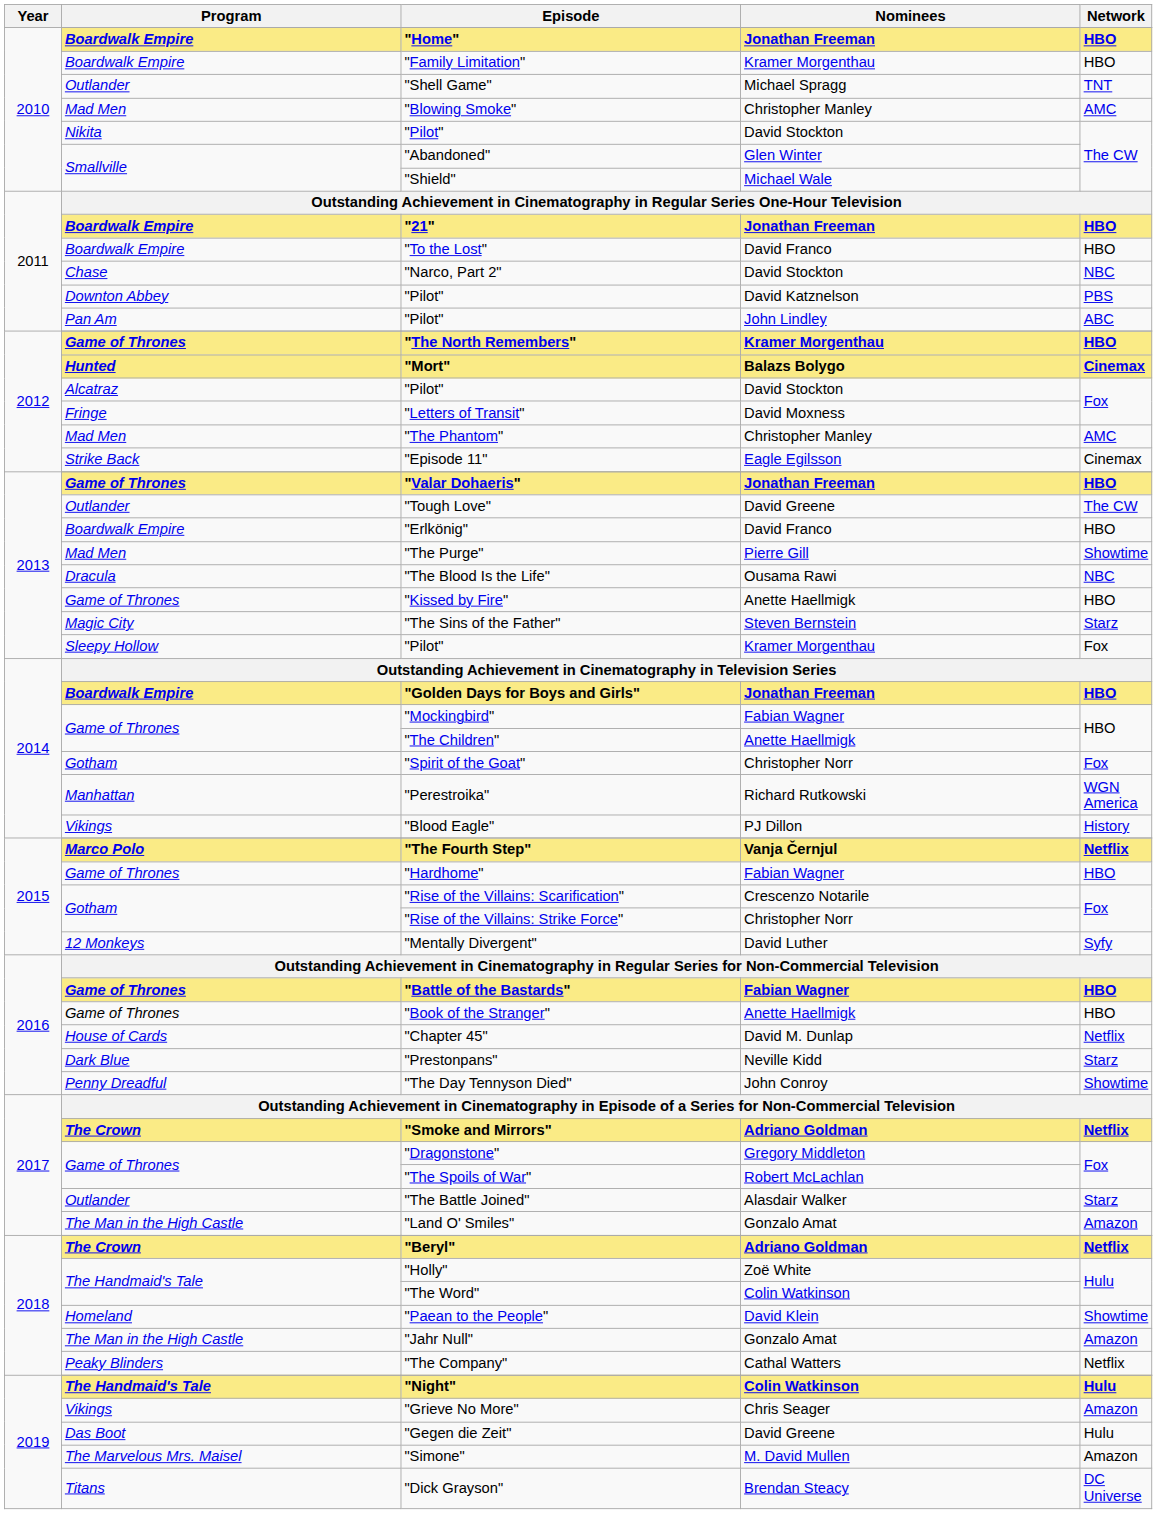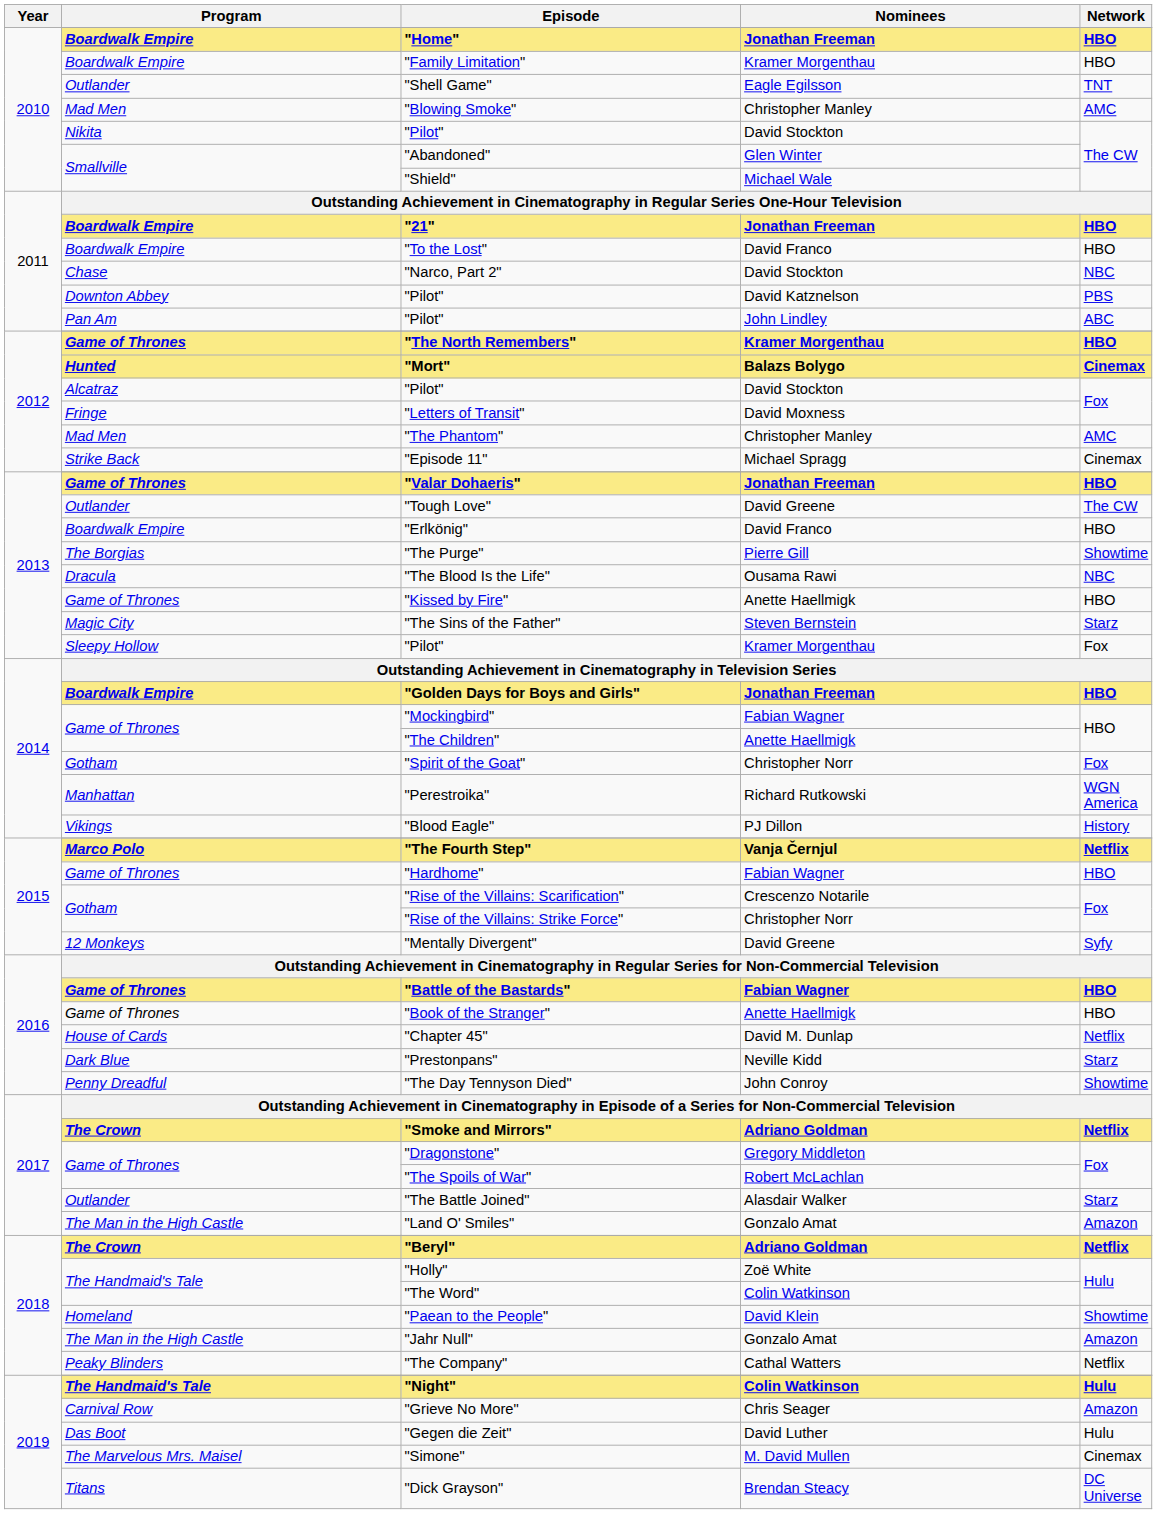(795, 86) Michael Spragg -> (793, 86) Eagle Egilsson
(793, 459) Eagle Egilsson -> (795, 459) Michael Spragg
(96, 553) Mad Men -> (105, 553) The Borgias
(786, 943) David Luther -> (790, 943) David Greene
(88, 1410) Vikings -> (109, 1410) Carnival Row
(790, 1433) David Greene -> (786, 1433) David Luther
(1111, 1456) Amazon -> (1113, 1456) Cinemax
